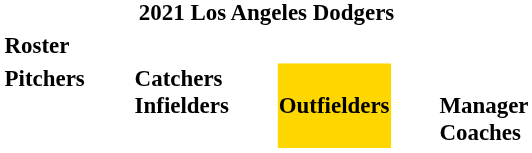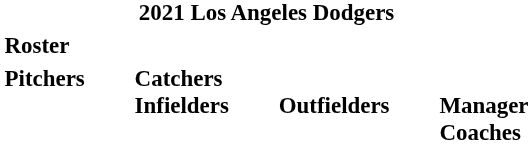(334, 105) gold background -> (334, 105) no background
